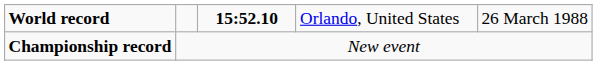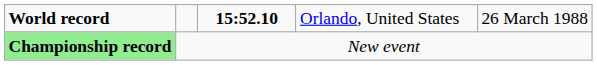(90, 45) no background -> (90, 45) lightgreen background
